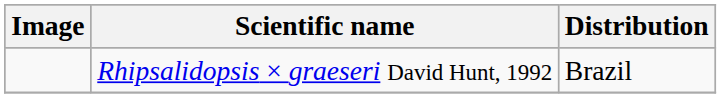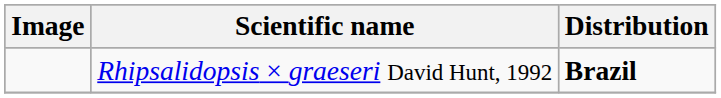(598, 69) normal -> (601, 69) bold
